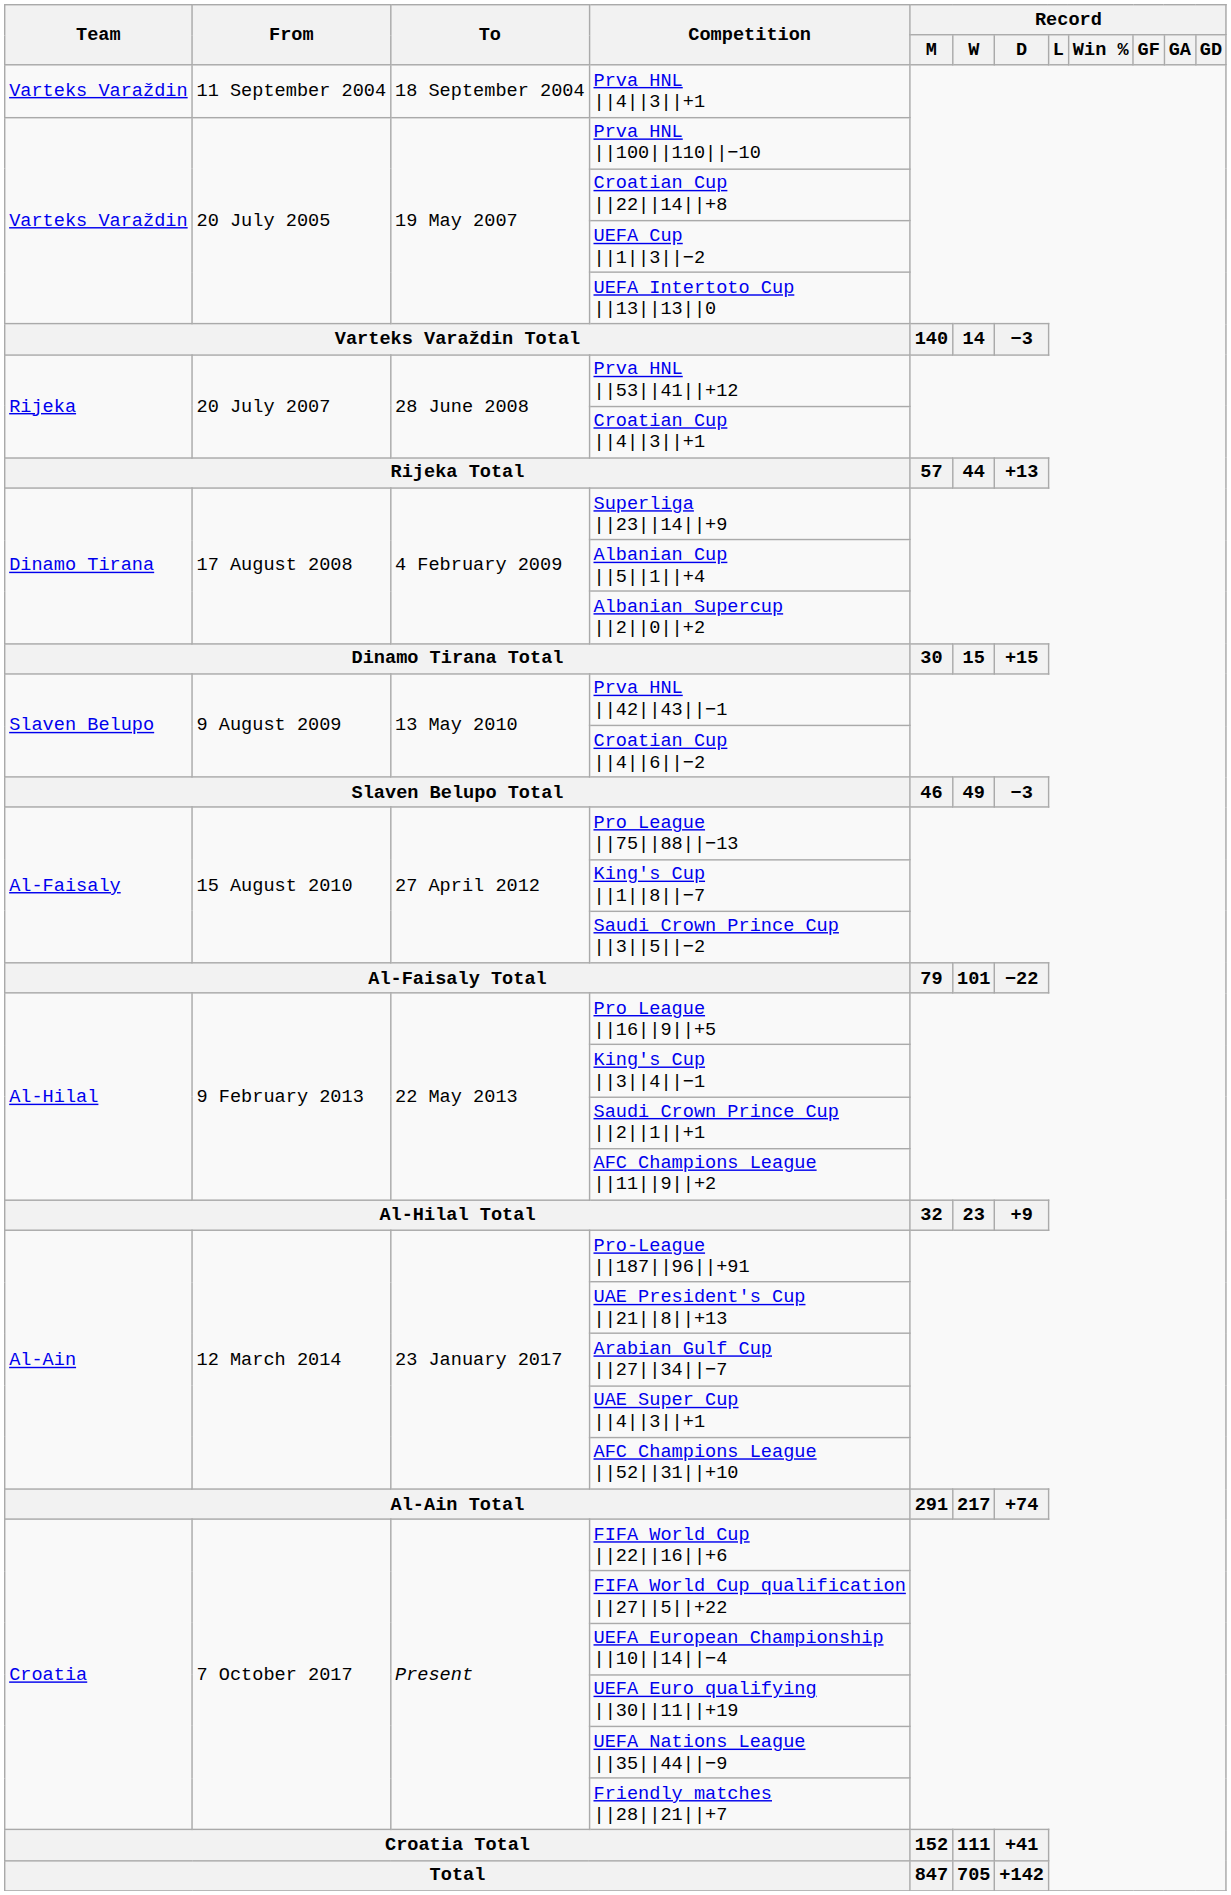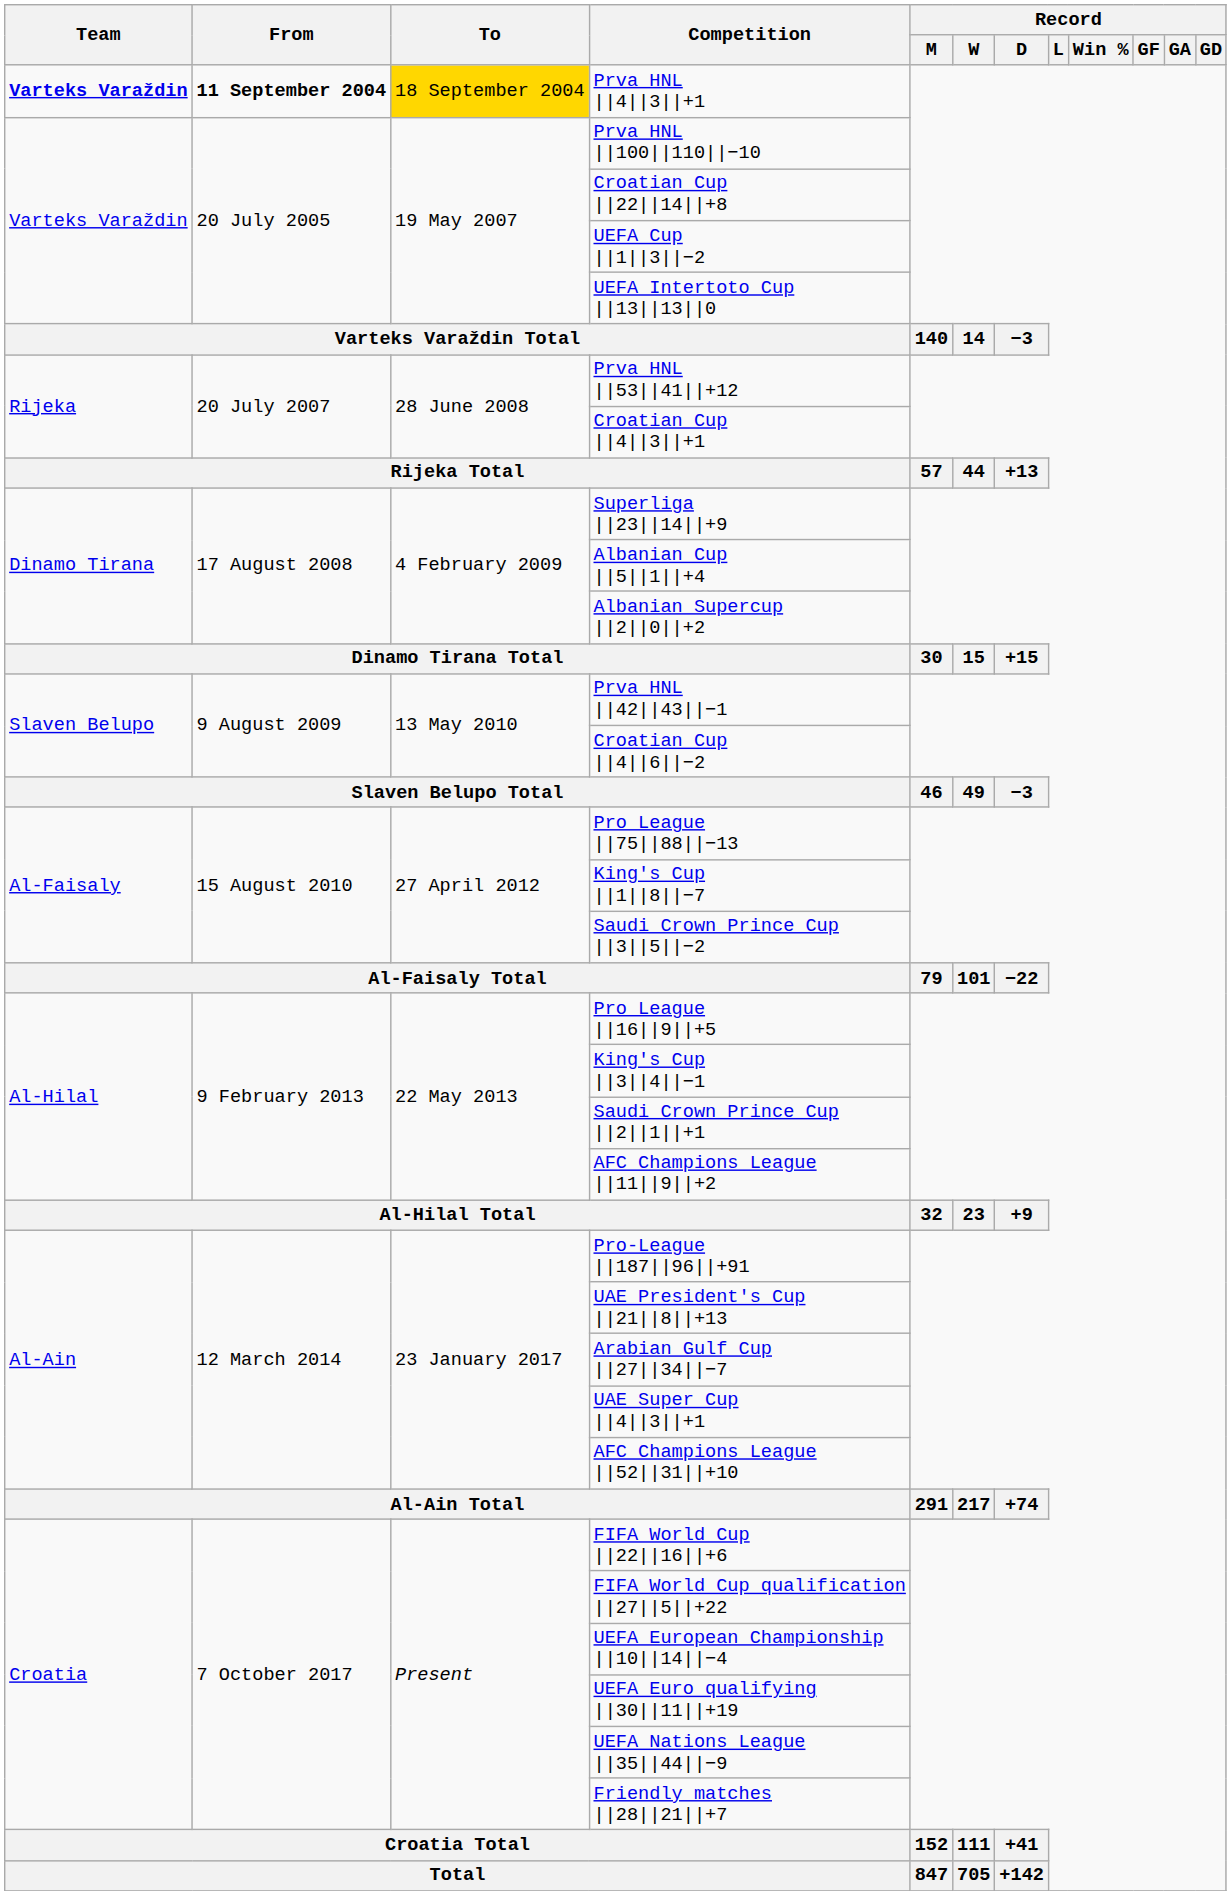(98, 91) normal -> (98, 91) bold
(291, 91) normal -> (291, 91) bold
(490, 91) no background -> (490, 91) gold background
